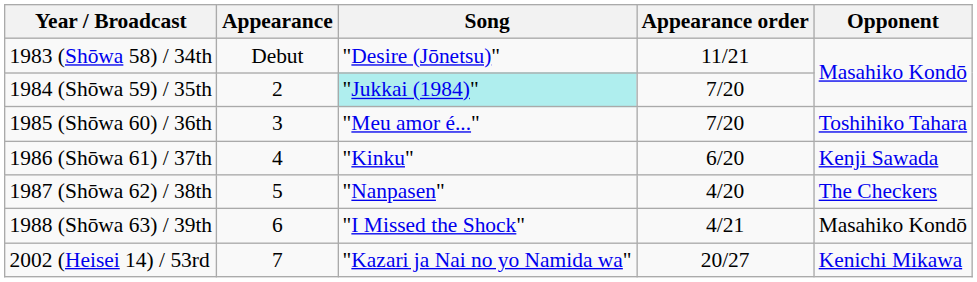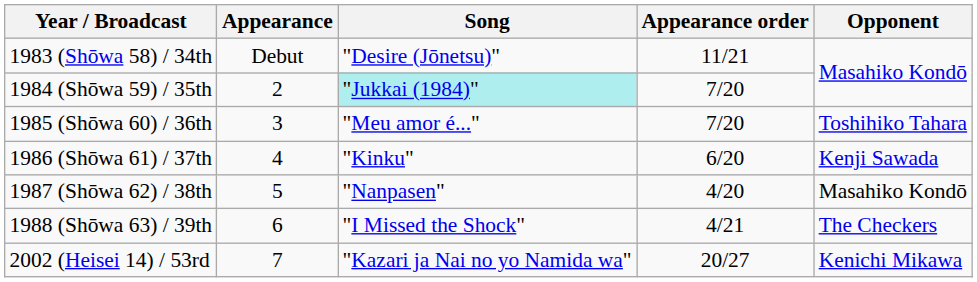(878, 191) The Checkers -> (893, 191) Masahiko Kondō
(893, 225) Masahiko Kondō -> (878, 225) The Checkers
